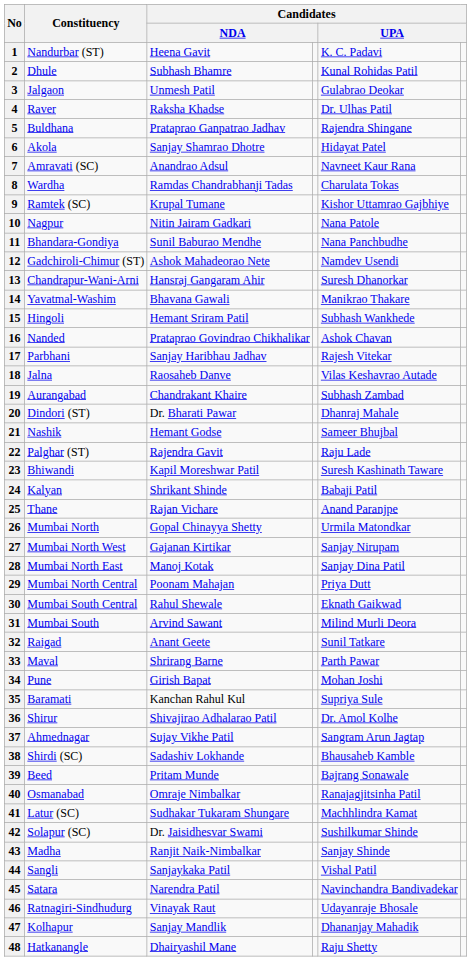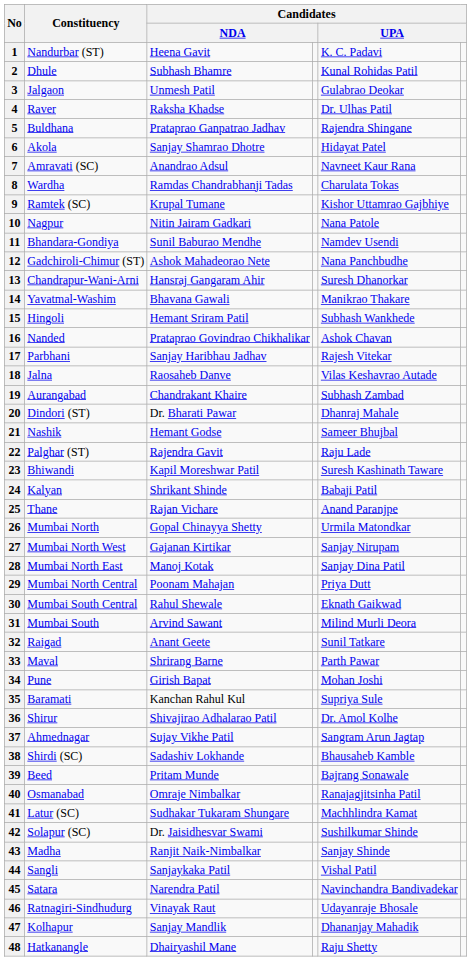(364, 242) Nana Panchbudhe -> (360, 242) Namdev Usendi
(360, 261) Namdev Usendi -> (364, 261) Nana Panchbudhe
